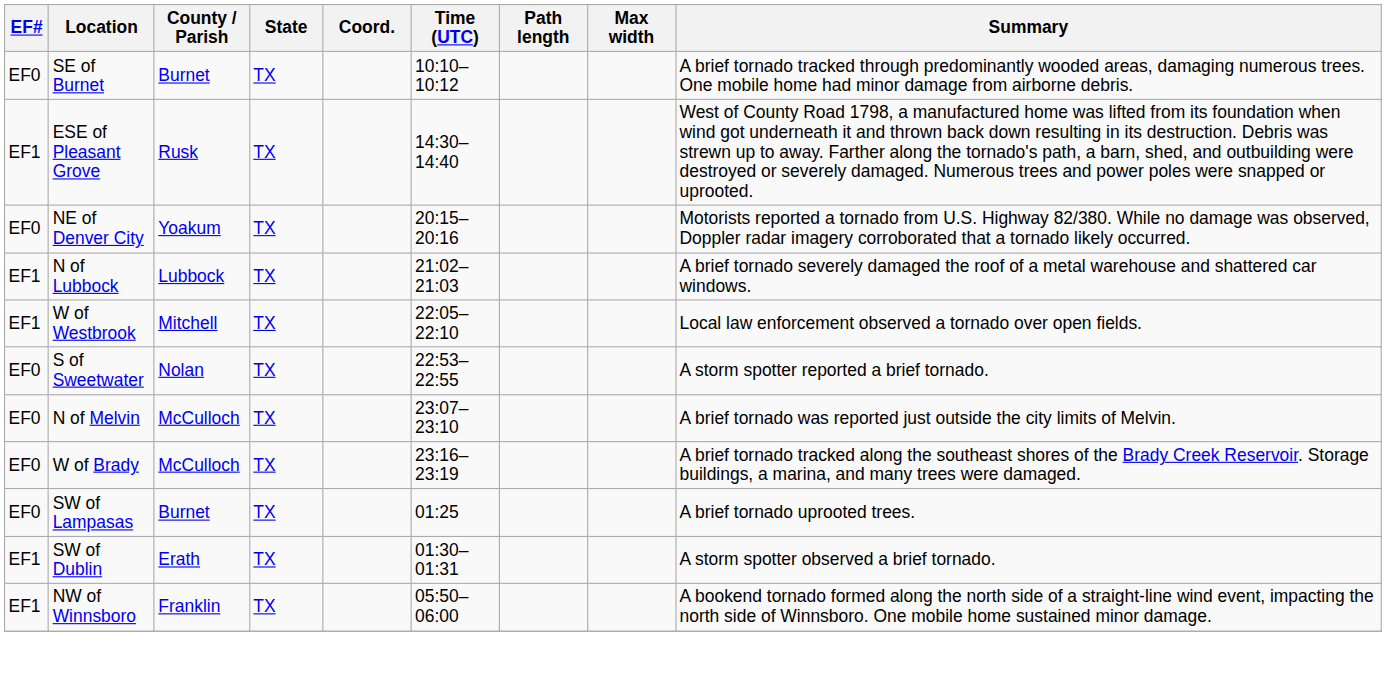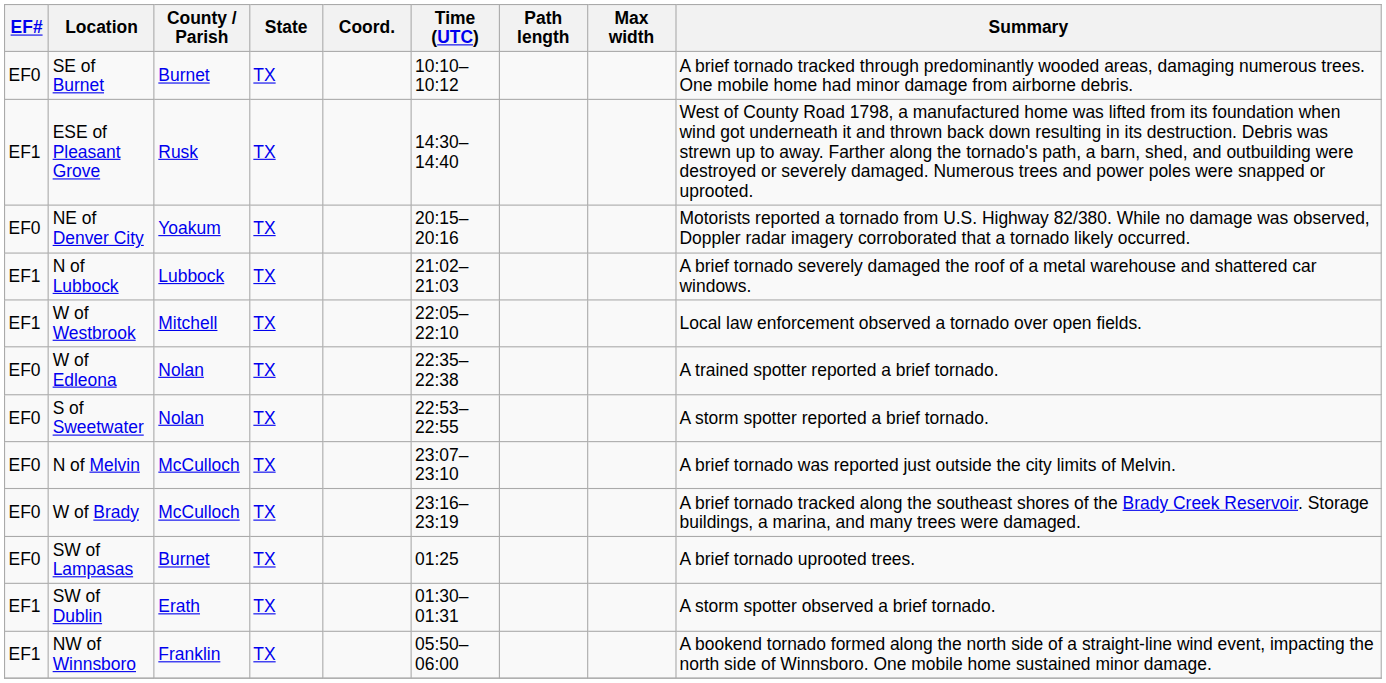+ row: (85, 370)
